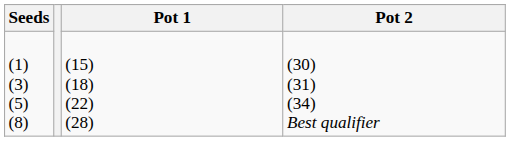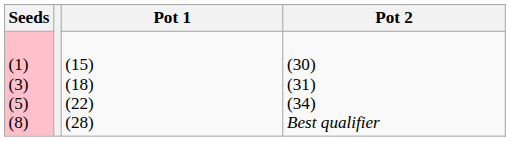(18, 93) no background -> (18, 93) pink background
